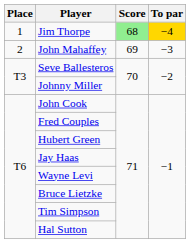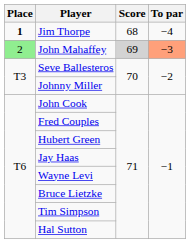(20, 31) normal -> (20, 31) bold
(132, 31) lightgreen background -> (132, 31) no background
(167, 31) gold background -> (167, 31) no background
(20, 49) no background -> (20, 49) lightgreen background
(132, 49) no background -> (132, 49) lightgrey background
(167, 49) no background -> (167, 49) lightsalmon background
